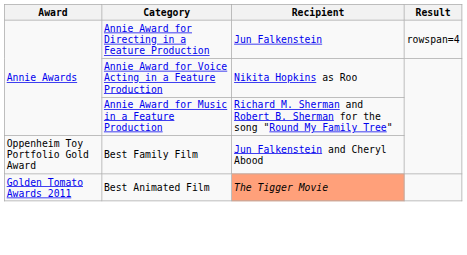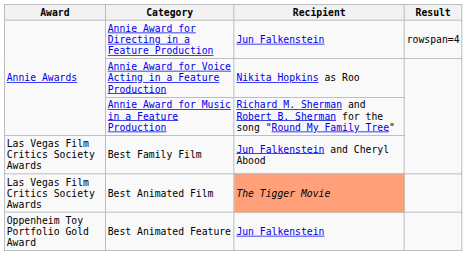(48, 155) Oppenheim Toy Portfolio Gold Award -> (51, 155) Las Vegas Film Critics Society Awards
(45, 187) Golden Tomato Awards 2011 -> (51, 193) Las Vegas Film Critics Society Awards
+ row: (169, 231)
